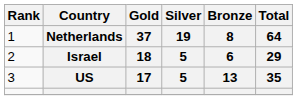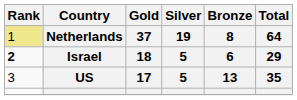(11, 36) no background -> (11, 36) khaki background
(11, 57) normal -> (11, 57) bold
